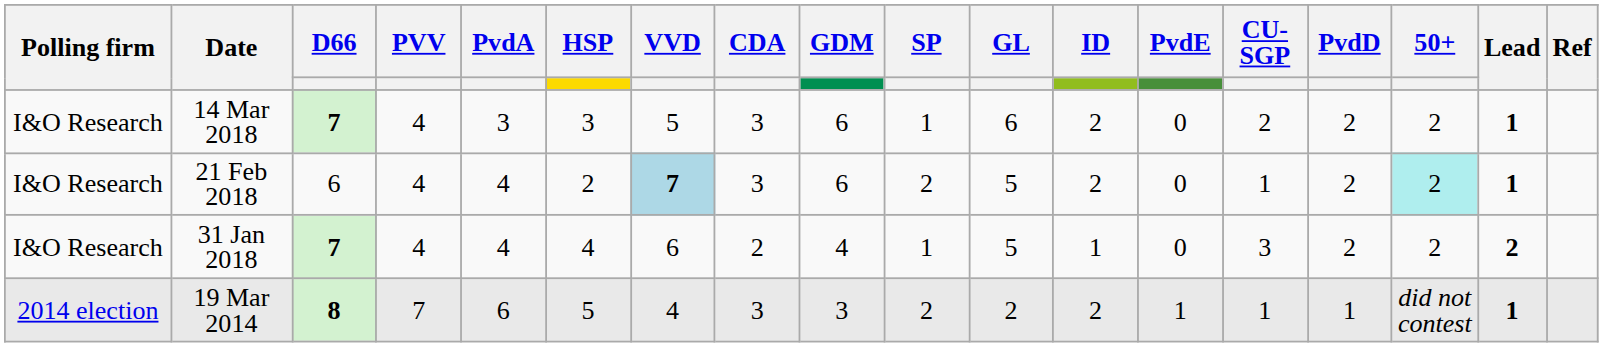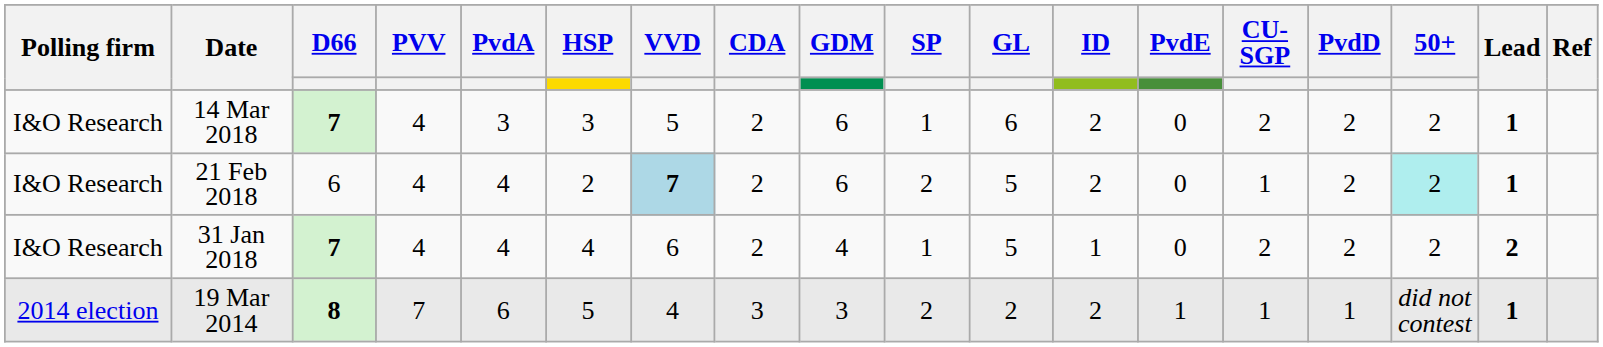(757, 121) 3 -> (757, 121) 2
(757, 184) 3 -> (757, 184) 2
(1265, 247) 3 -> (1265, 247) 2
